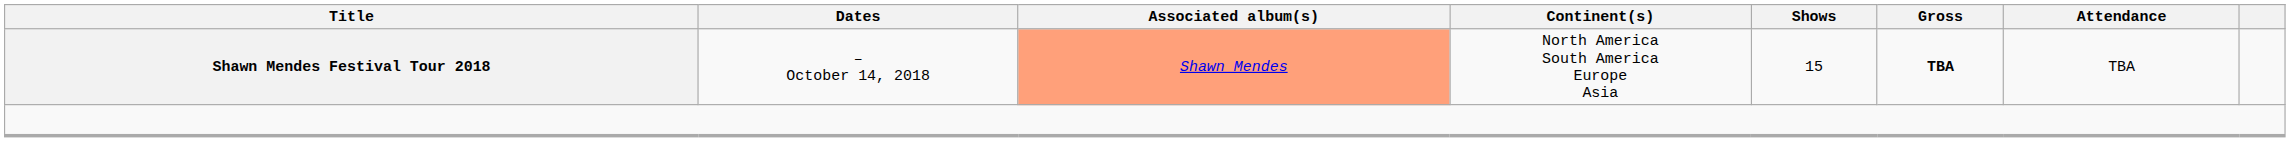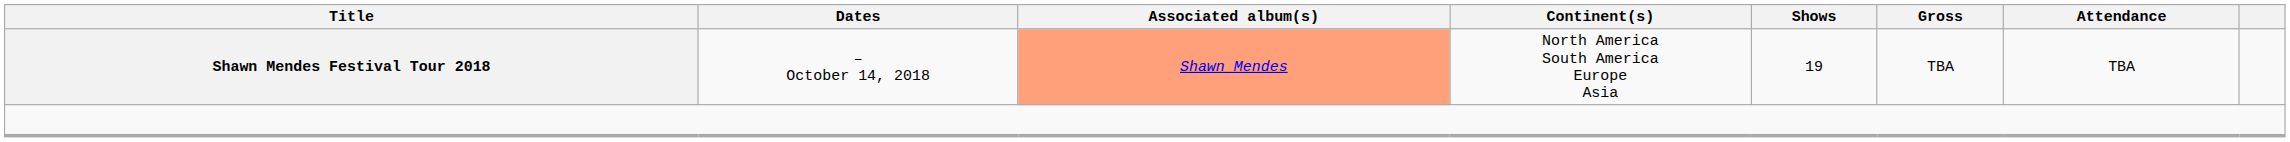(1814, 67) 15 -> (1814, 67) 19
(1941, 67) bold -> (1941, 67) normal
